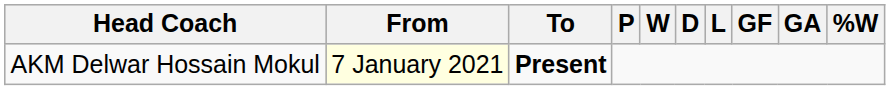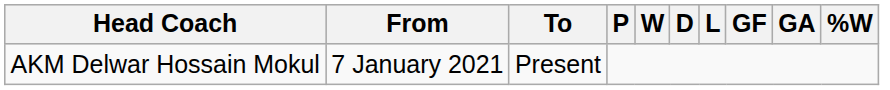(417, 63) lightyellow background -> (417, 63) no background
(561, 63) bold -> (558, 63) normal
